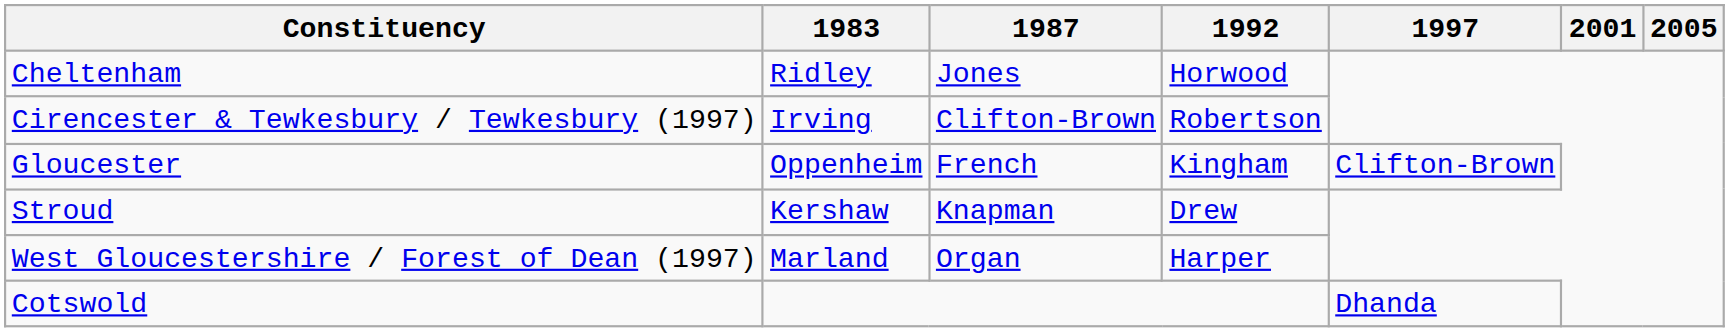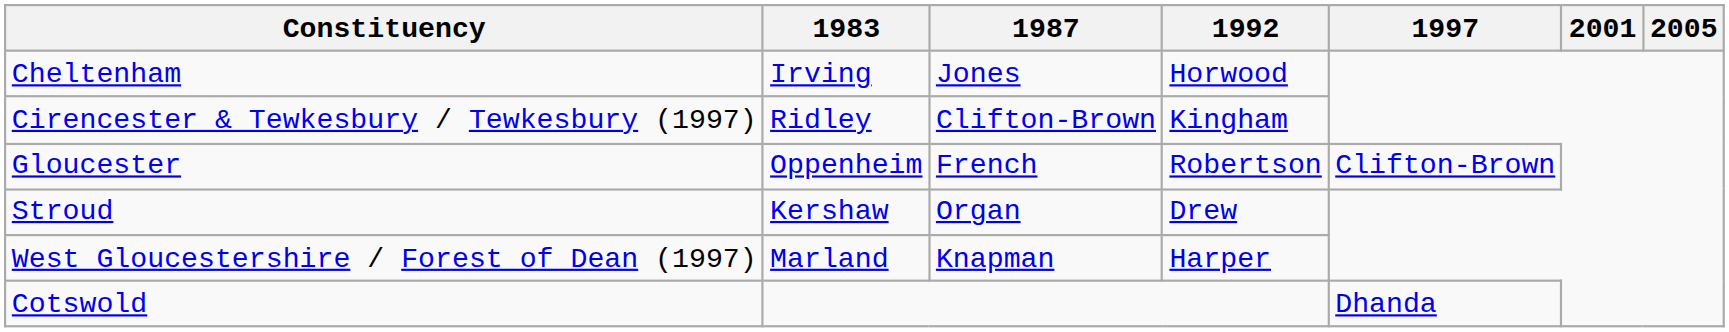(821, 74) Ridley -> (821, 74) Irving
(821, 120) Irving -> (821, 120) Ridley
(1246, 120) Robertson -> (1229, 120) Kingham
(1229, 166) Kingham -> (1246, 166) Robertson
(995, 212) Knapman -> (978, 212) Organ
(978, 258) Organ -> (995, 258) Knapman
